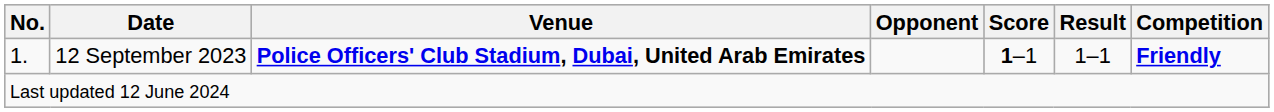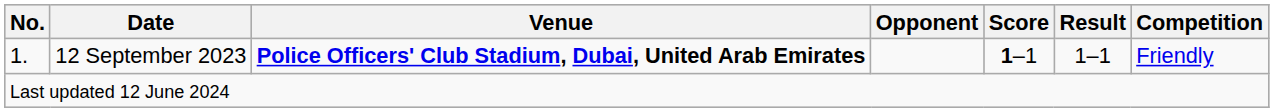(1179, 56) bold -> (1175, 56) normal
